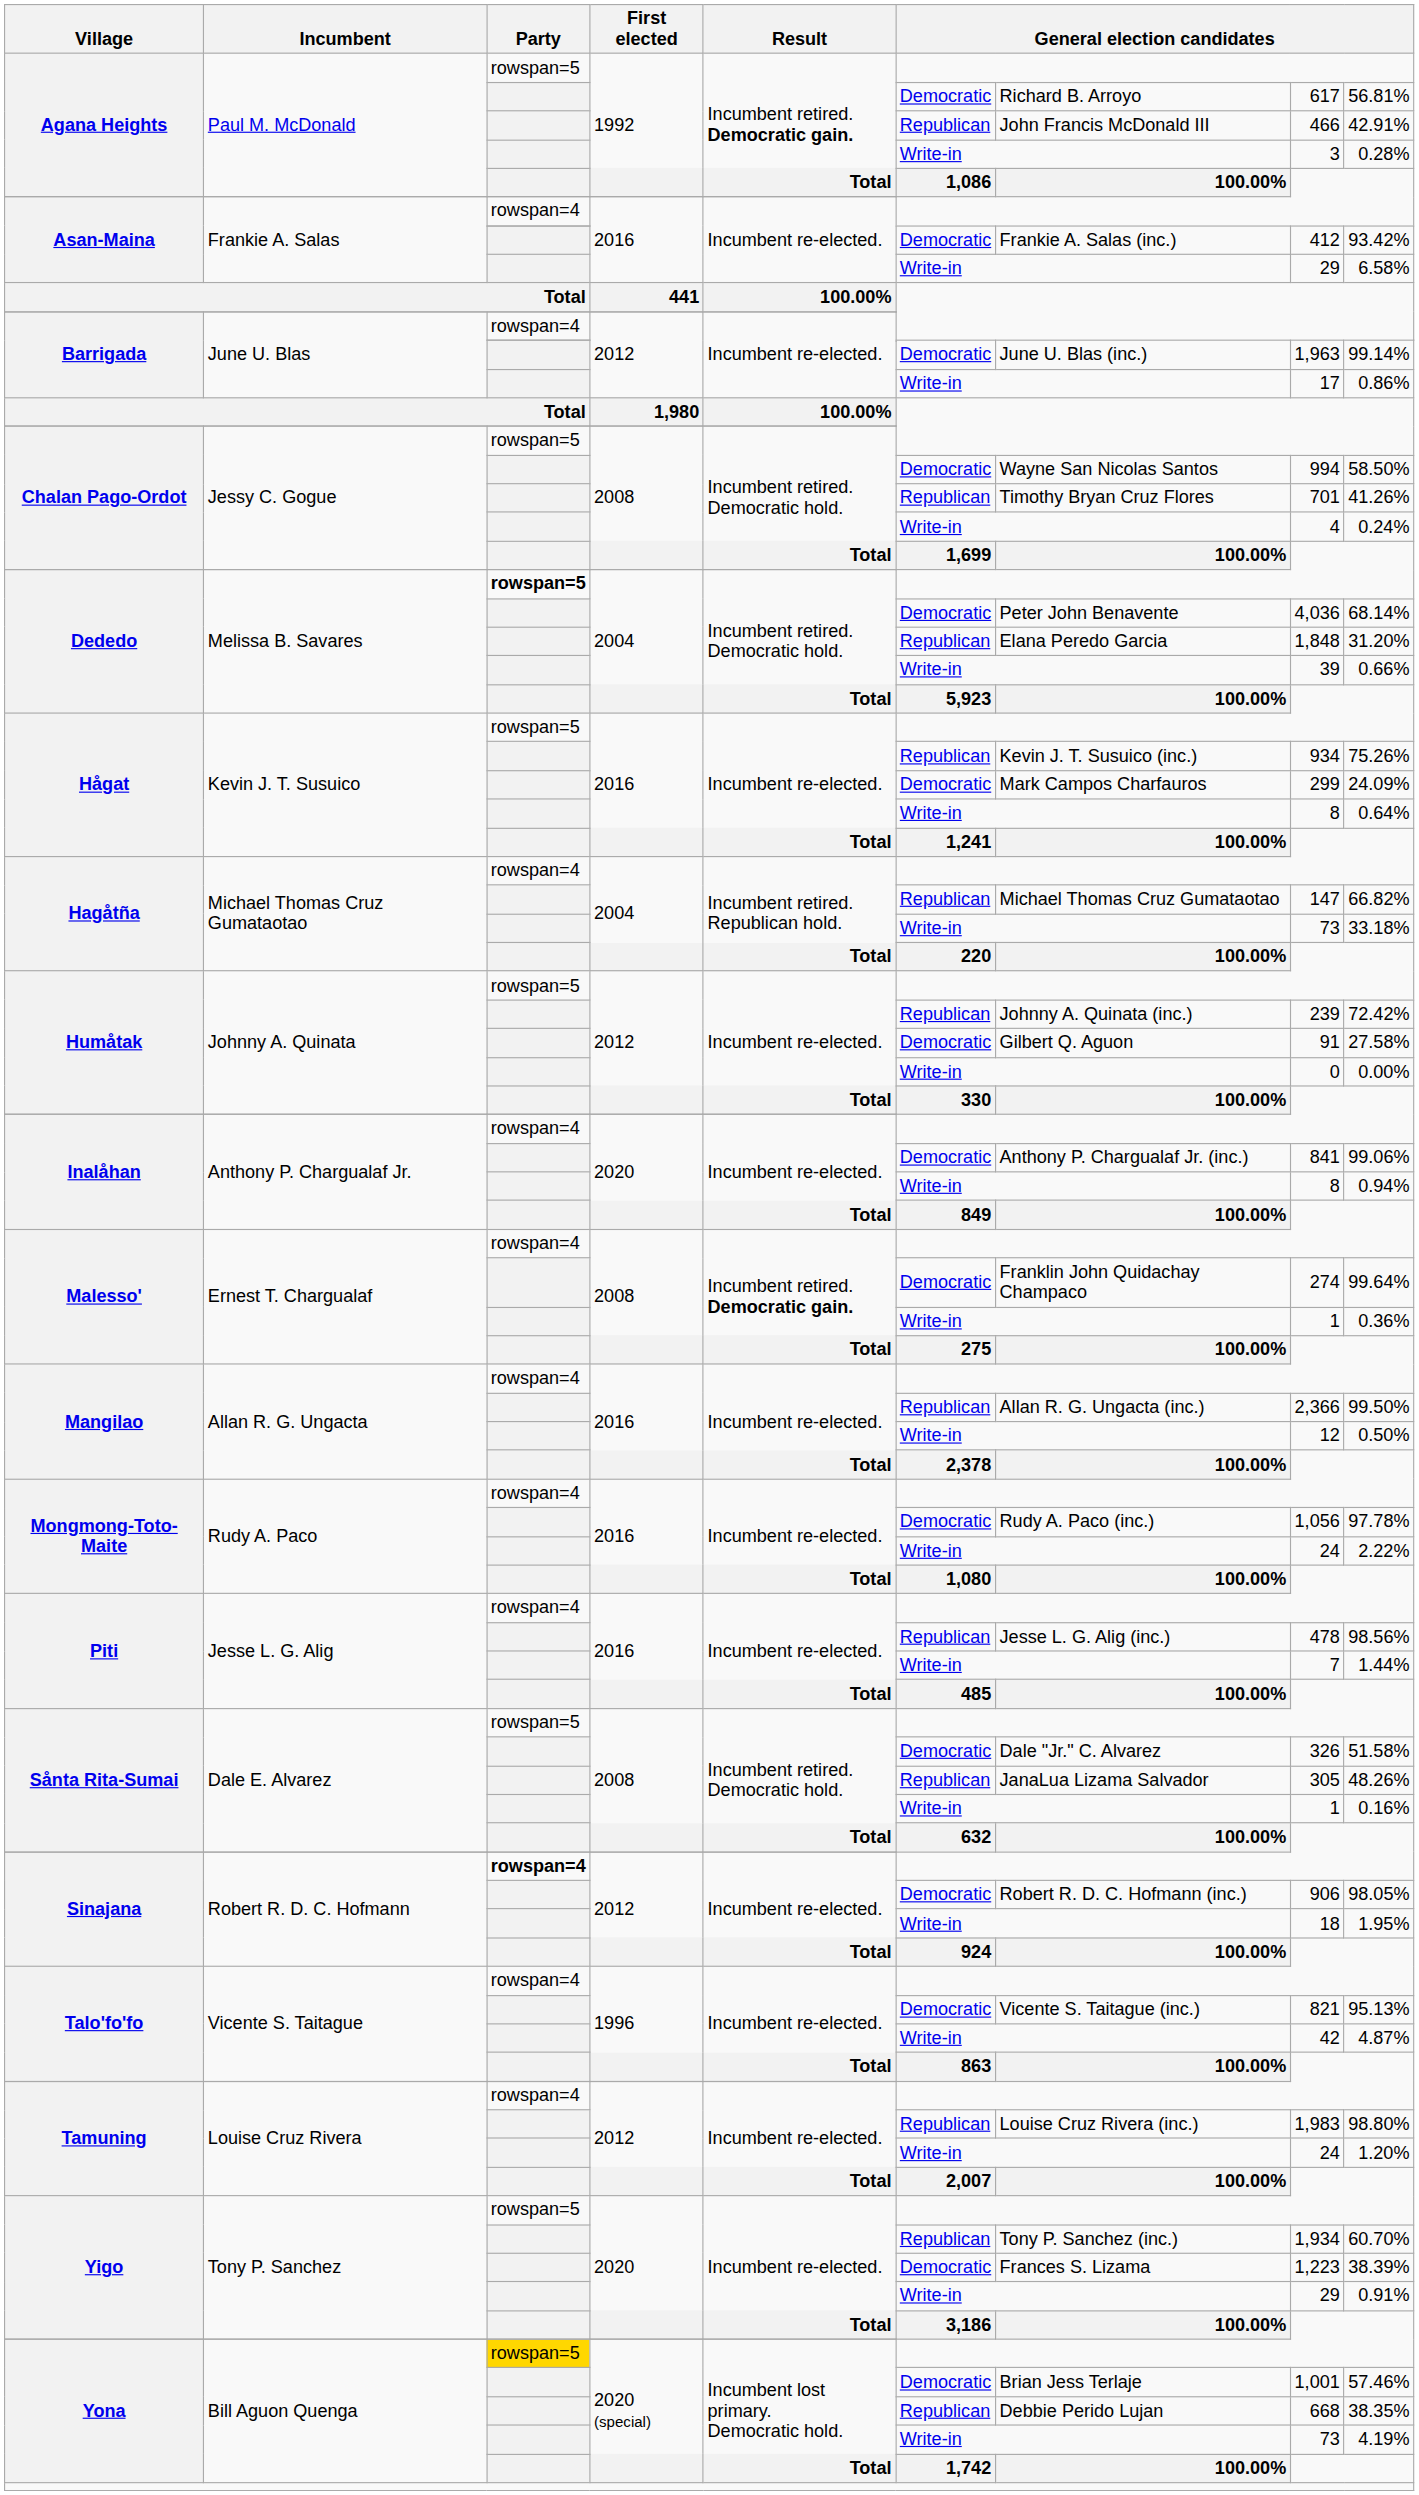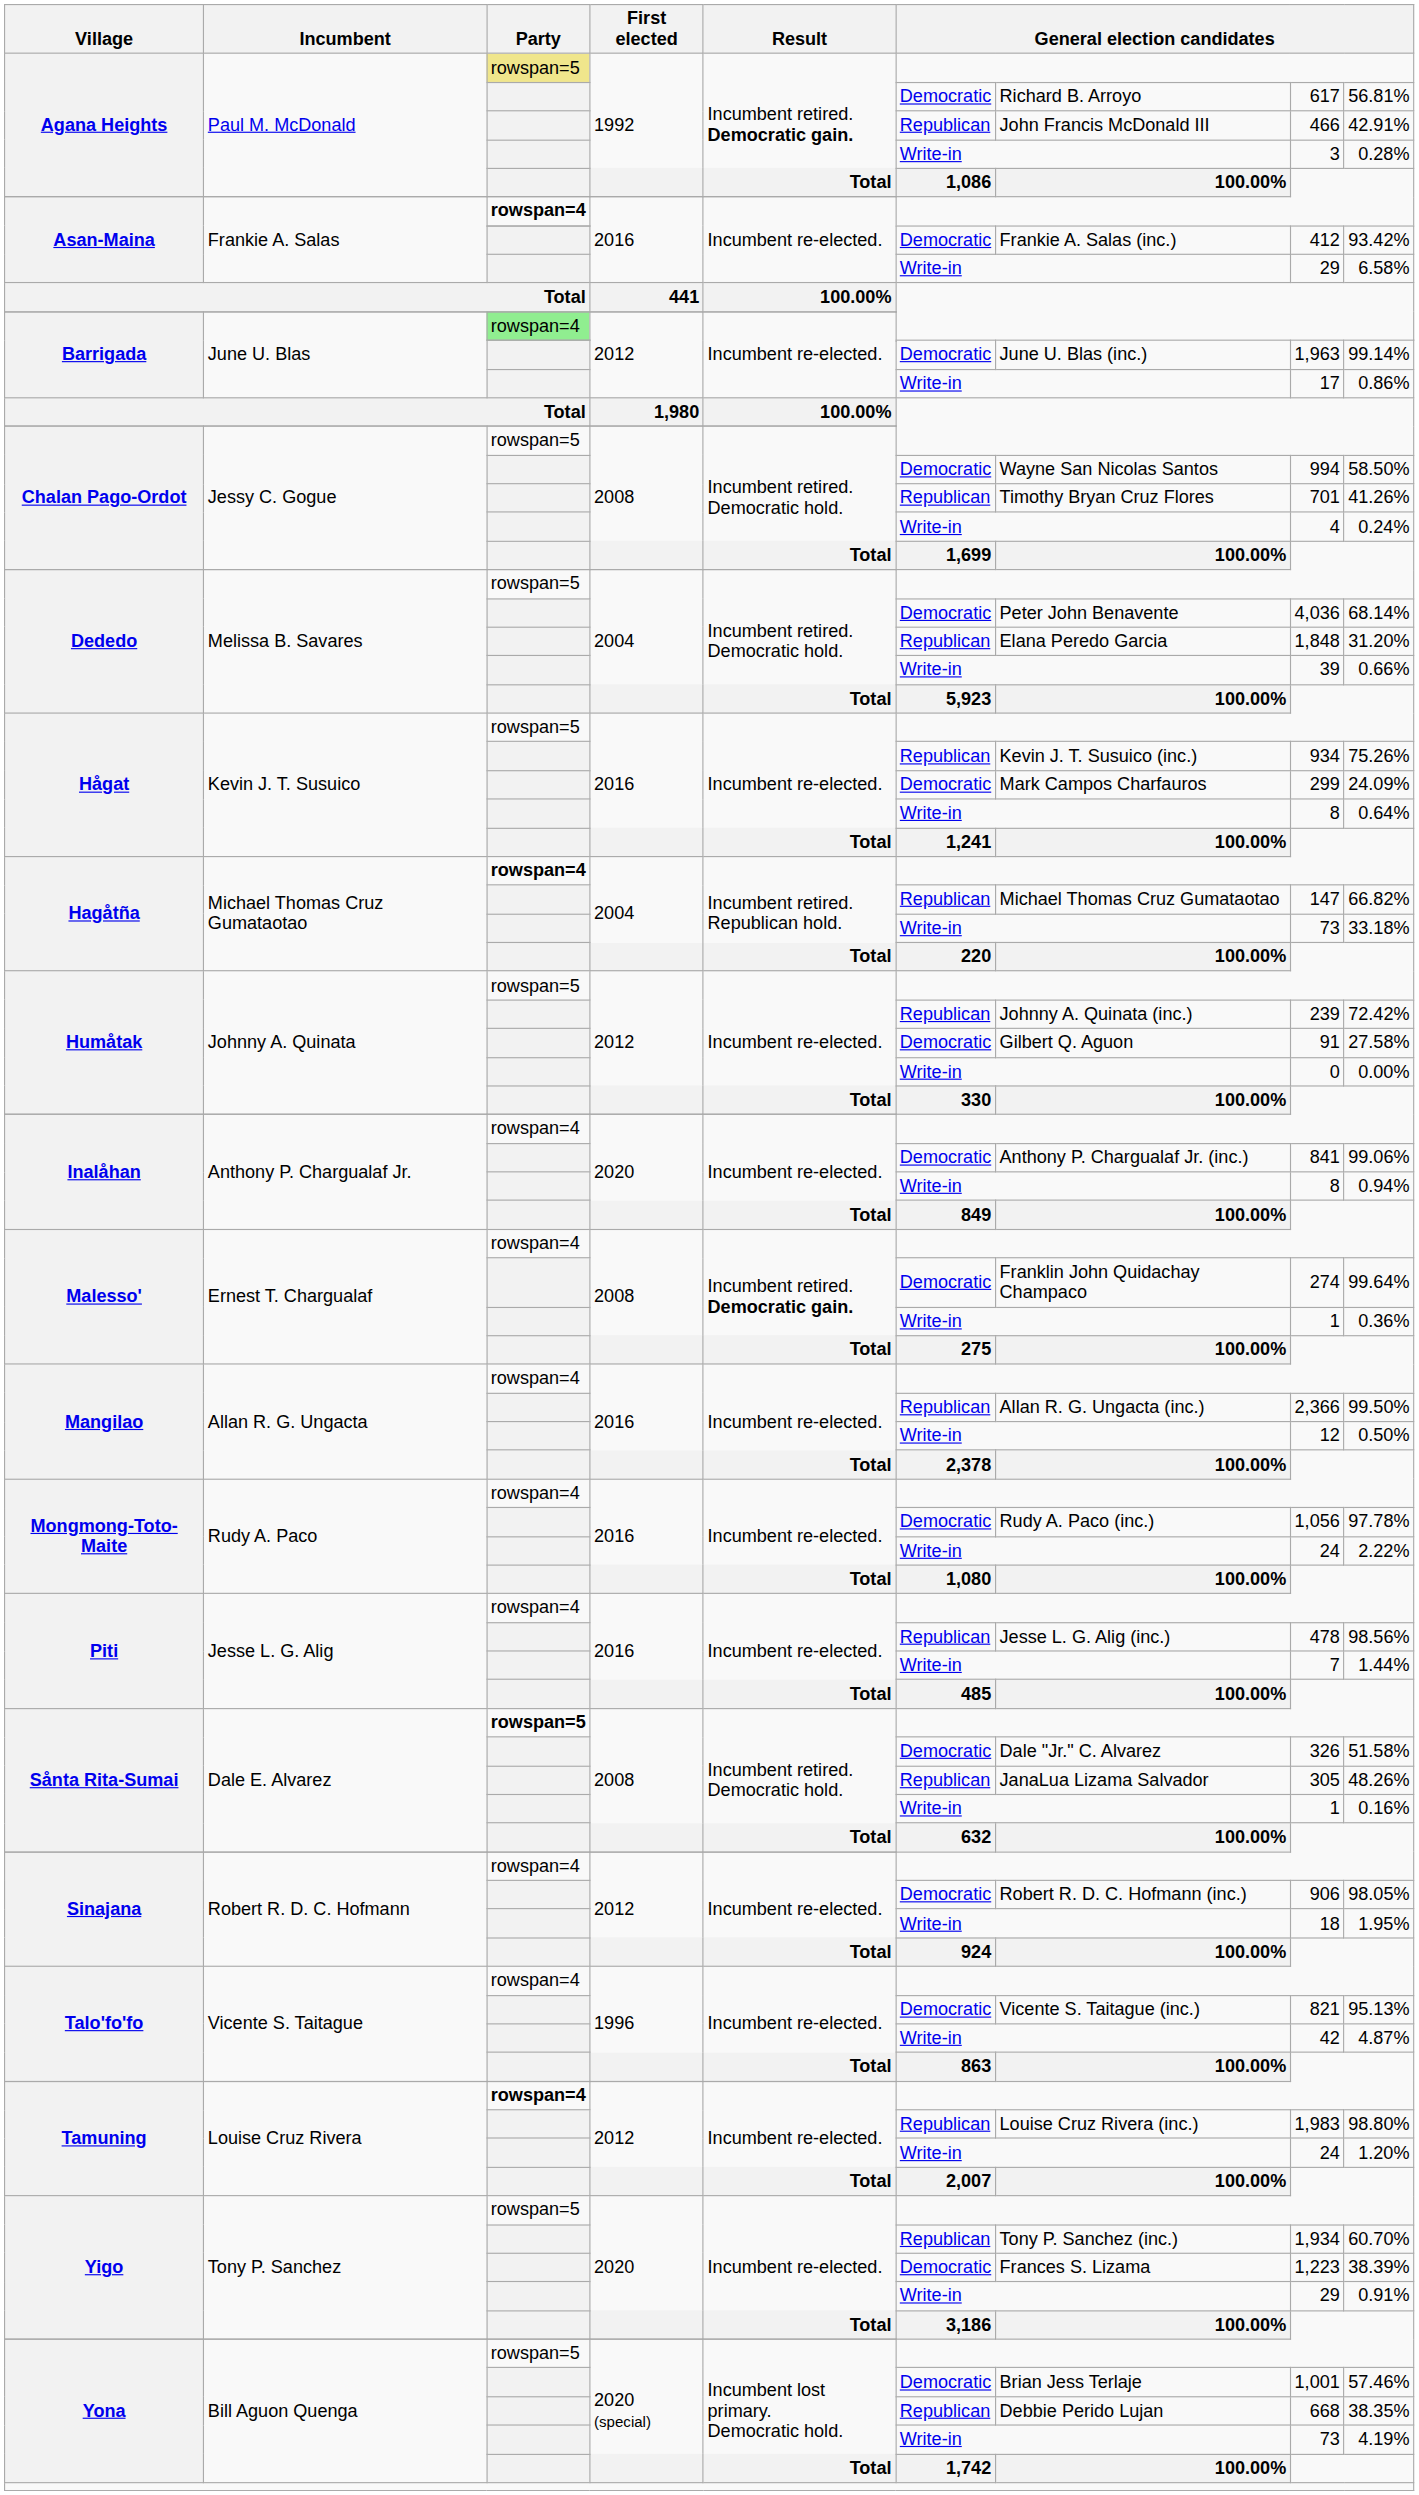(535, 67) no background -> (535, 67) khaki background
(535, 211) normal -> (538, 211) bold
(535, 325) no background -> (535, 325) lightgreen background
(538, 583) bold -> (535, 583) normal
(535, 870) normal -> (538, 870) bold
(535, 1722) normal -> (538, 1722) bold
(538, 1865) bold -> (535, 1865) normal
(535, 2095) normal -> (538, 2095) bold
(535, 2353) gold background -> (535, 2353) no background
